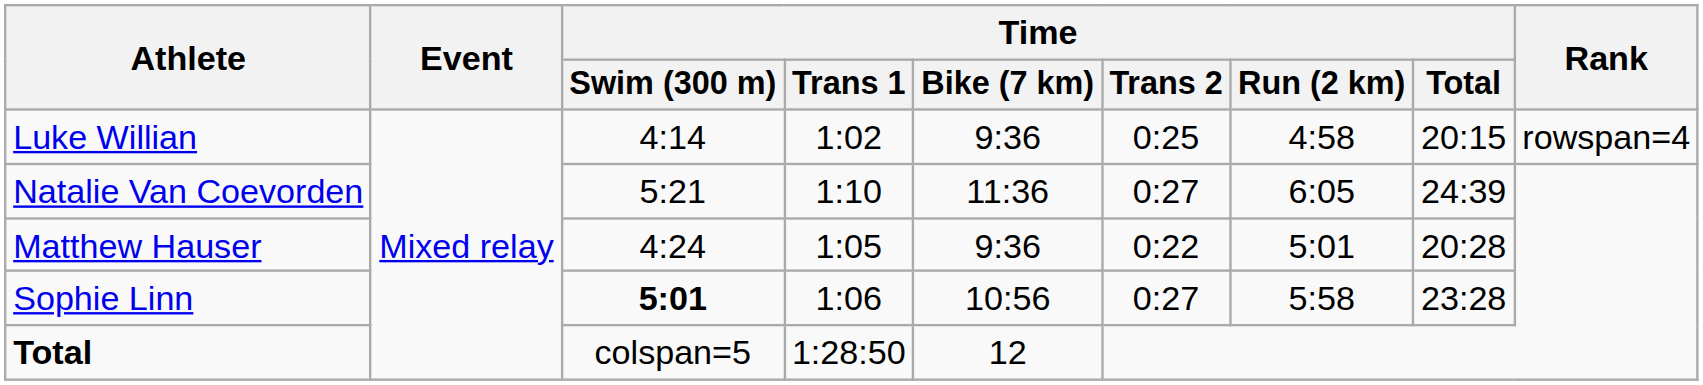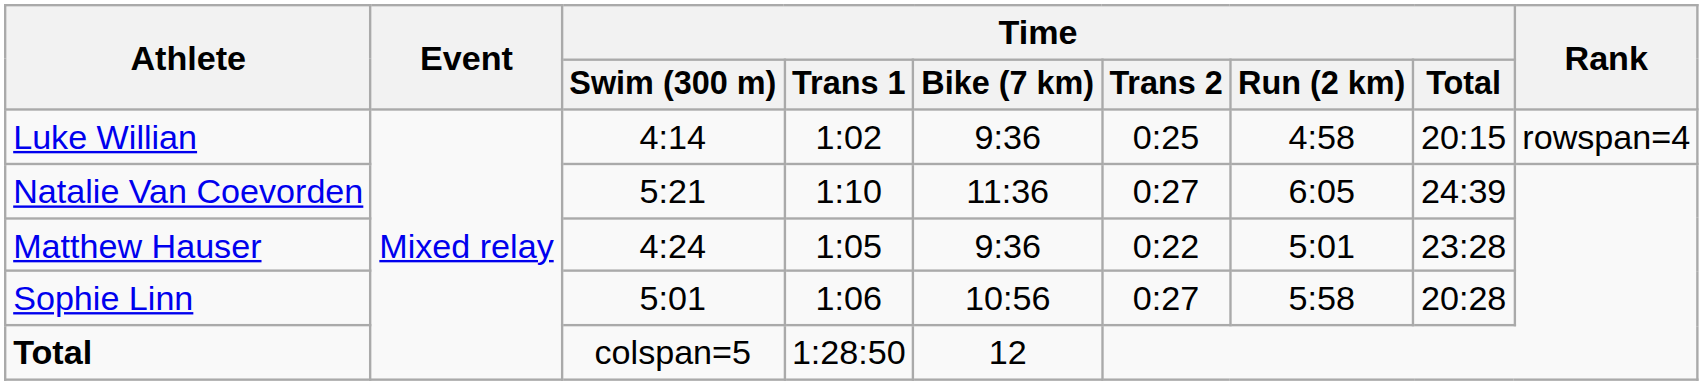(1464, 245) 20:28 -> (1464, 245) 23:28
(673, 299) bold -> (673, 299) normal
(1464, 299) 23:28 -> (1464, 299) 20:28
